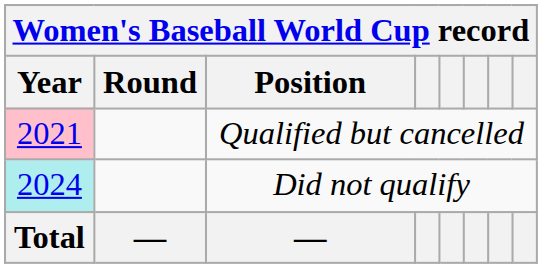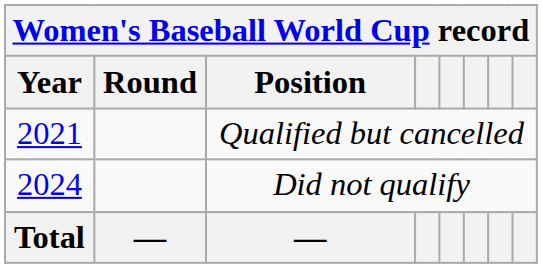(49, 133) pink background -> (49, 133) no background
(49, 184) paleturquoise background -> (49, 184) no background
